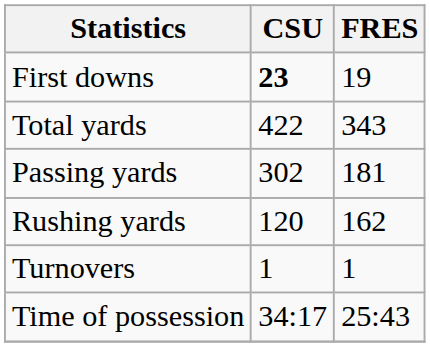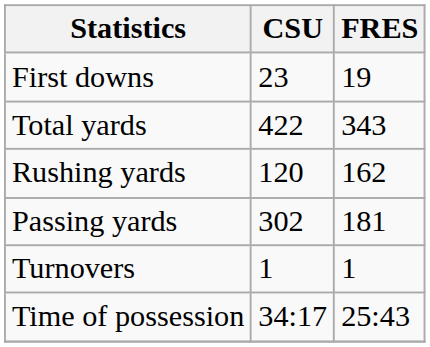(273, 76) bold -> (273, 76) normal
rows swapped: (99, 220) <-> (95, 172)
